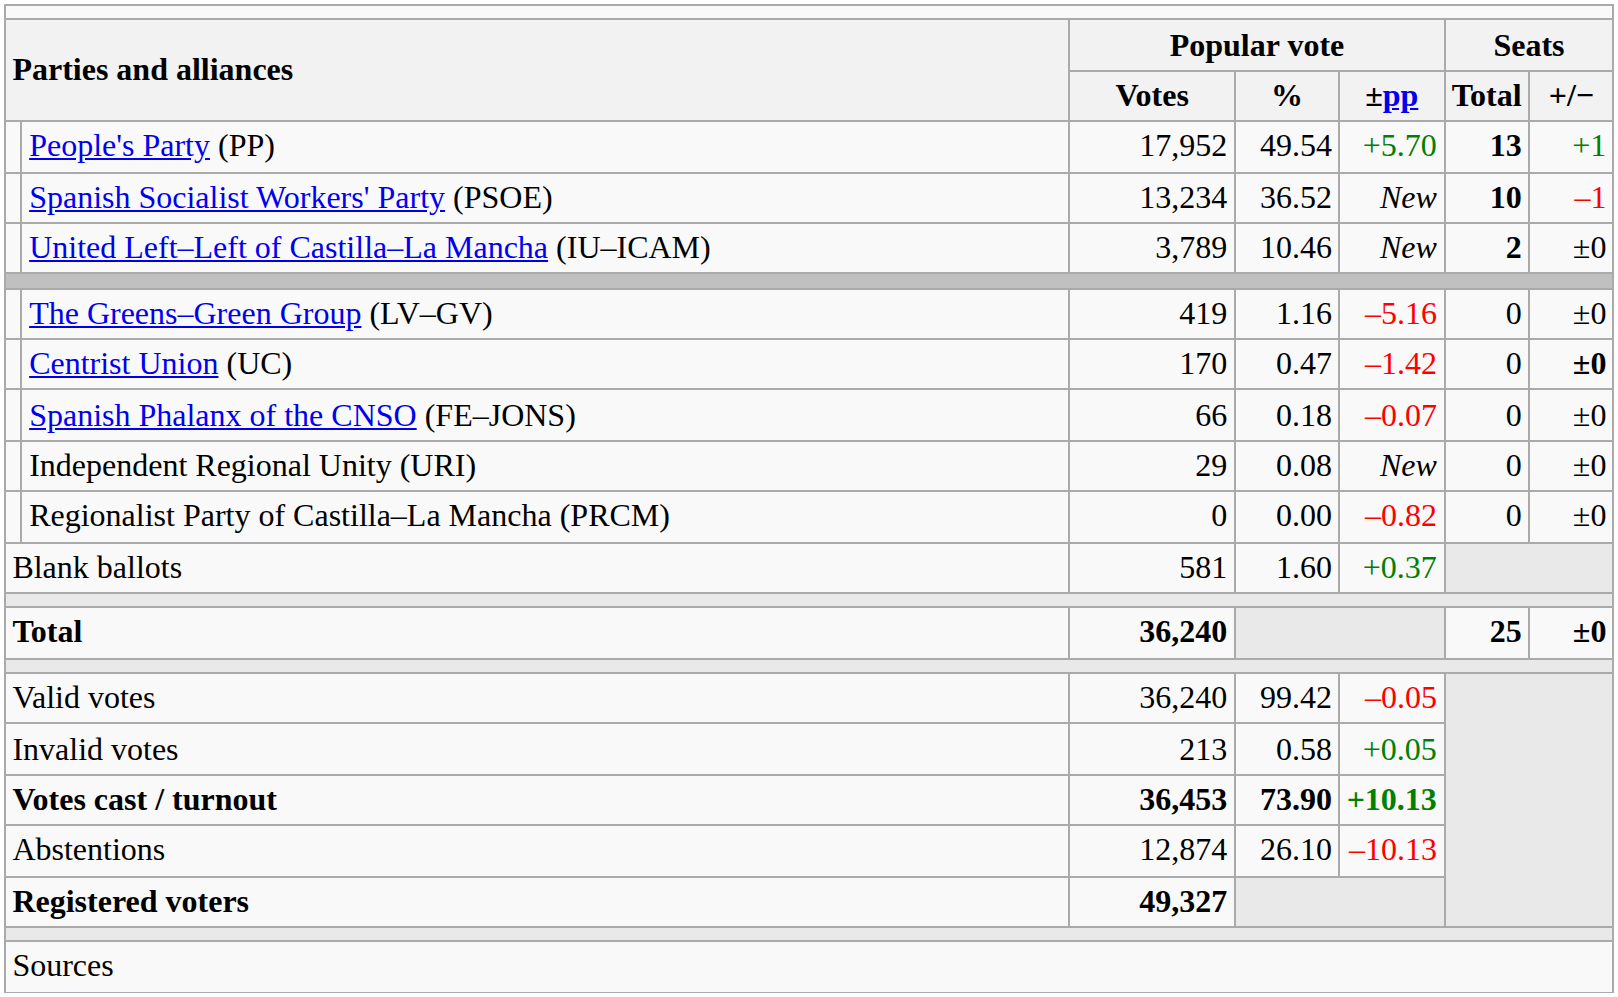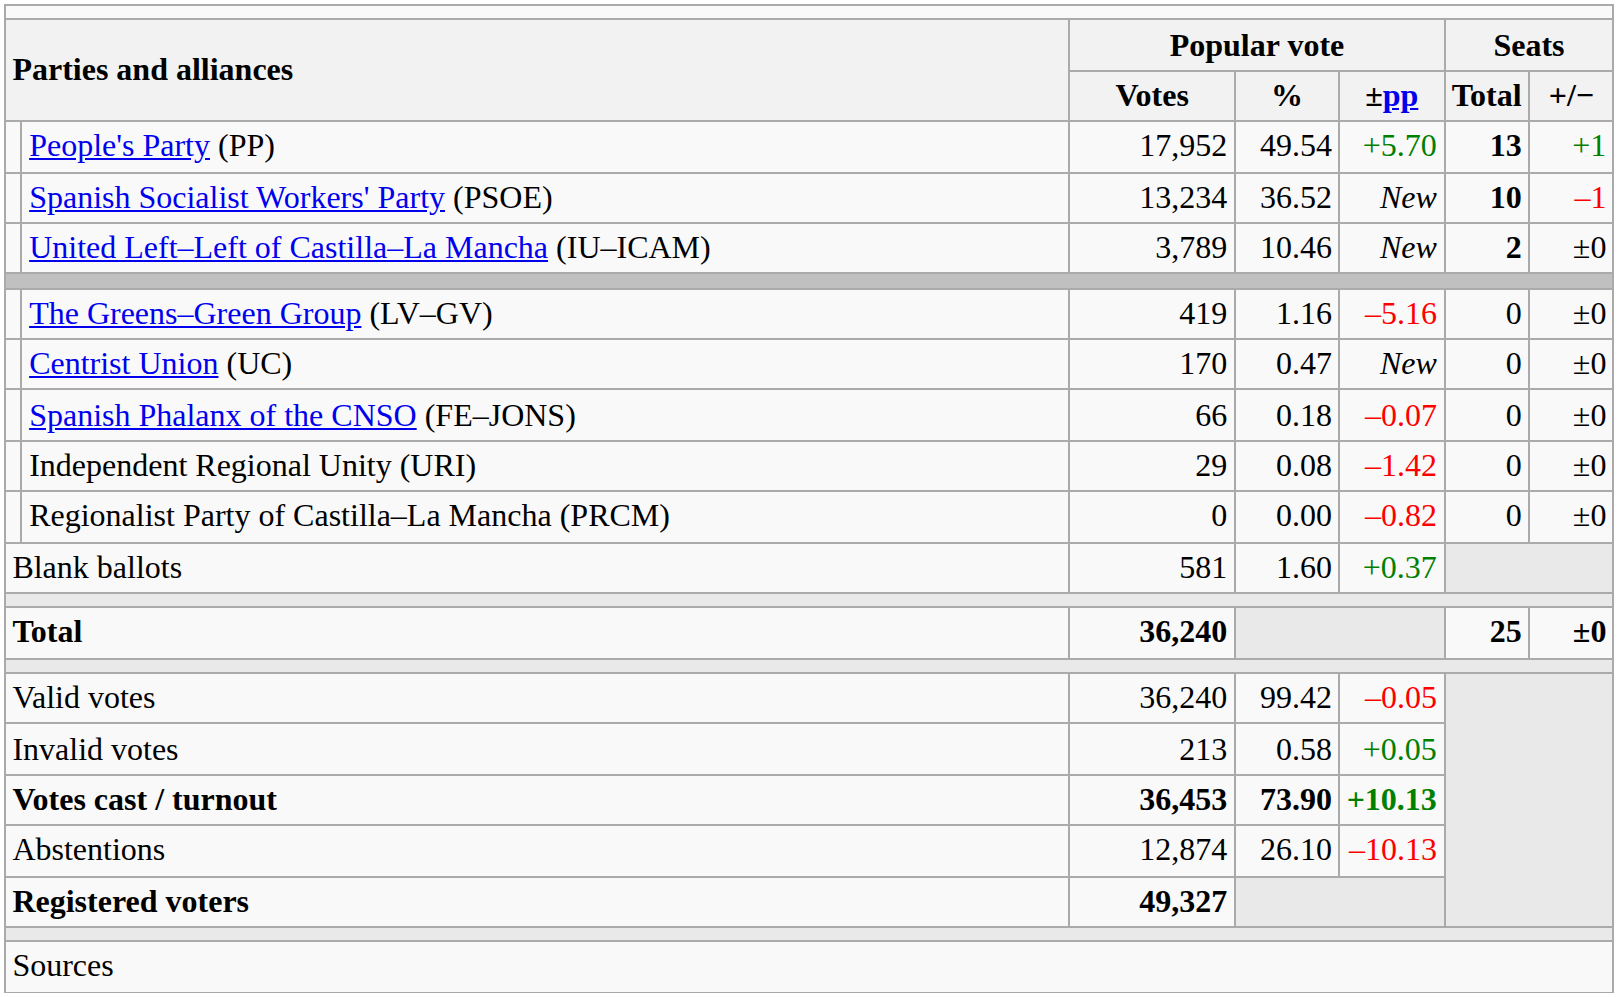(1401, 363) –1.42 -> (1408, 363) New
(1590, 363) bold -> (1590, 363) normal
(1408, 465) New -> (1401, 465) –1.42
